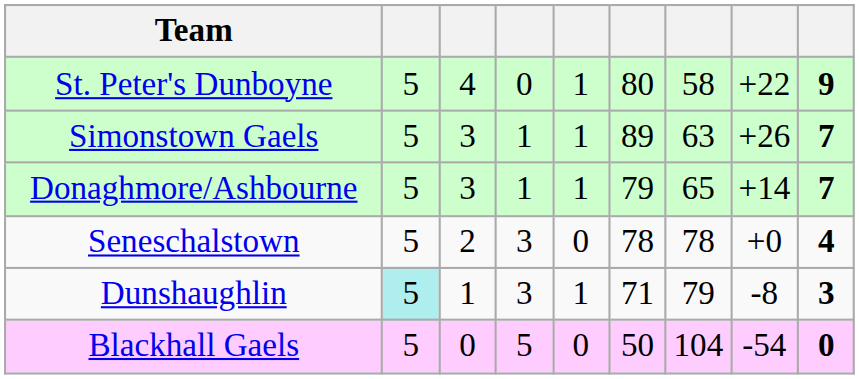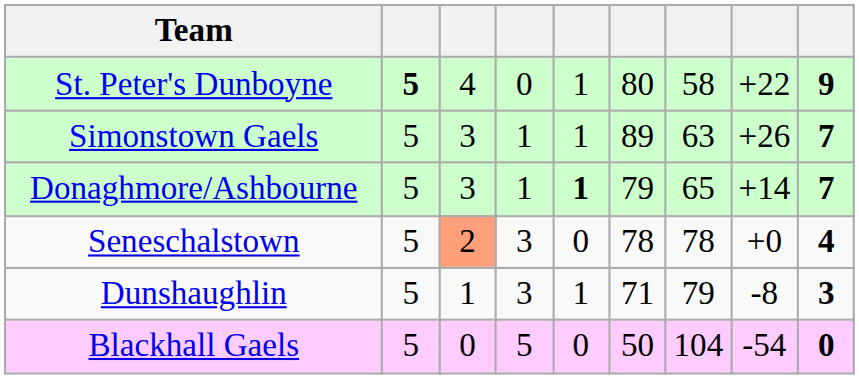(411, 83) normal -> (411, 83) bold
(581, 188) normal -> (581, 188) bold
(468, 240) no background -> (468, 240) lightsalmon background
(411, 293) paleturquoise background -> (411, 293) no background
